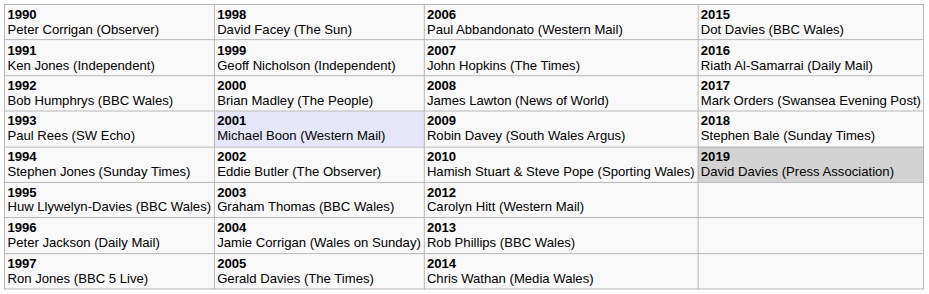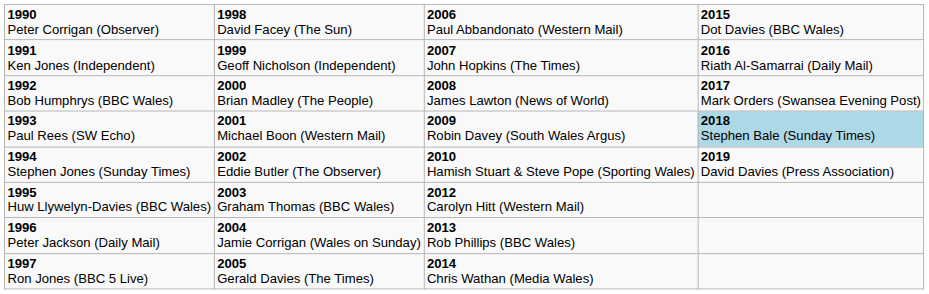(301, 128) lavender background -> (301, 128) no background
(788, 128) no background -> (788, 128) lightblue background
(797, 164) lightgrey background -> (797, 164) no background
